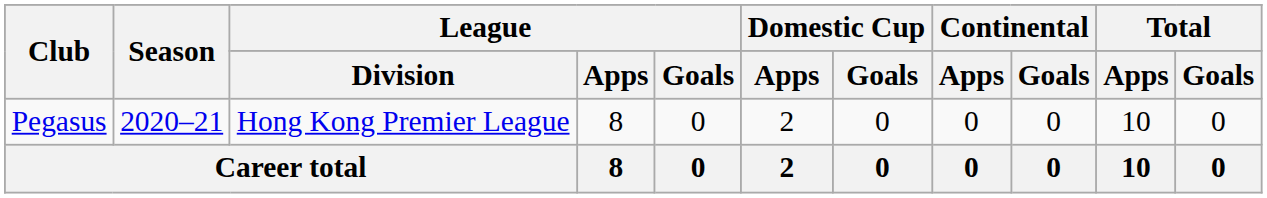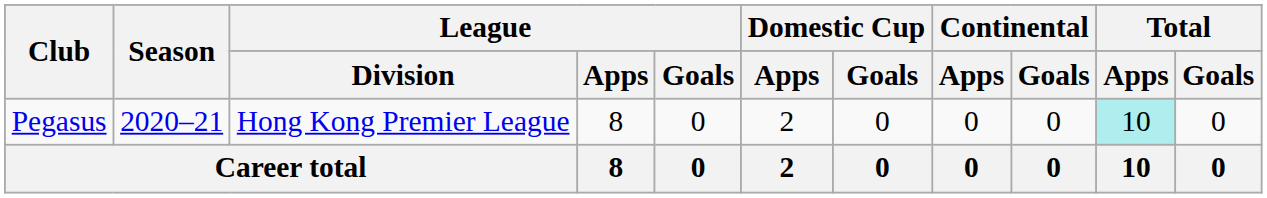(1136, 121) no background -> (1136, 121) paleturquoise background
